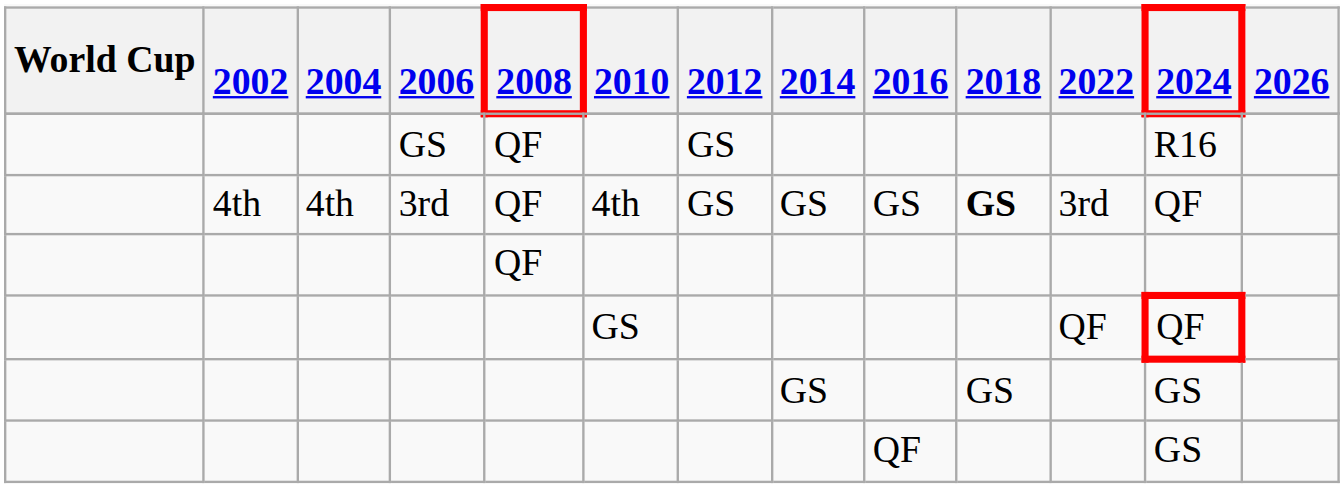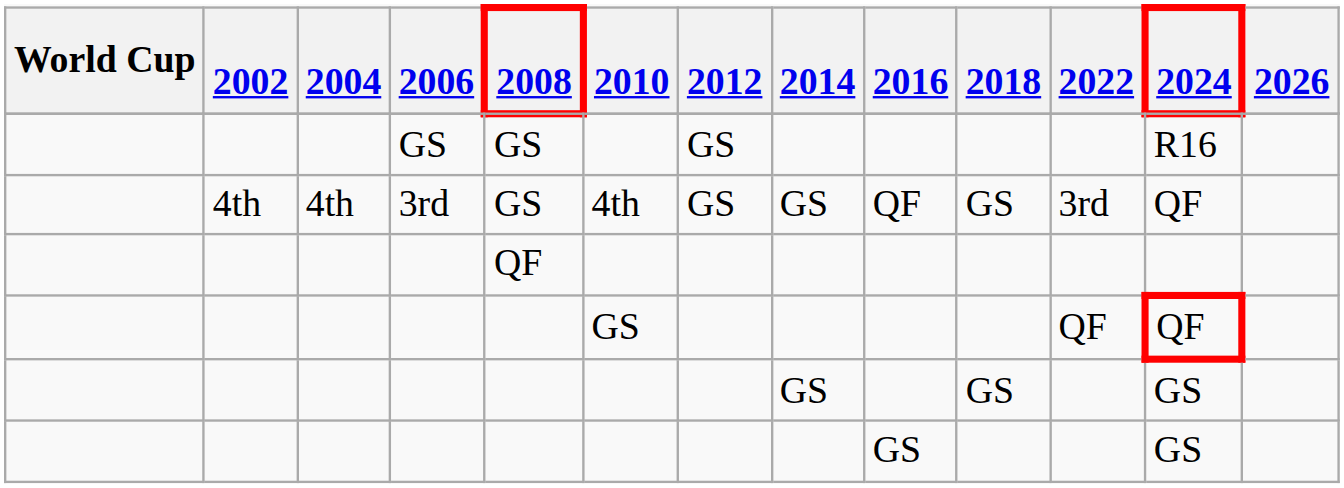(518, 143) QF -> (518, 143) GS
(518, 203) QF -> (518, 203) GS
(897, 203) GS -> (897, 203) QF
(991, 203) bold -> (990, 203) normal
(897, 450) QF -> (897, 450) GS
